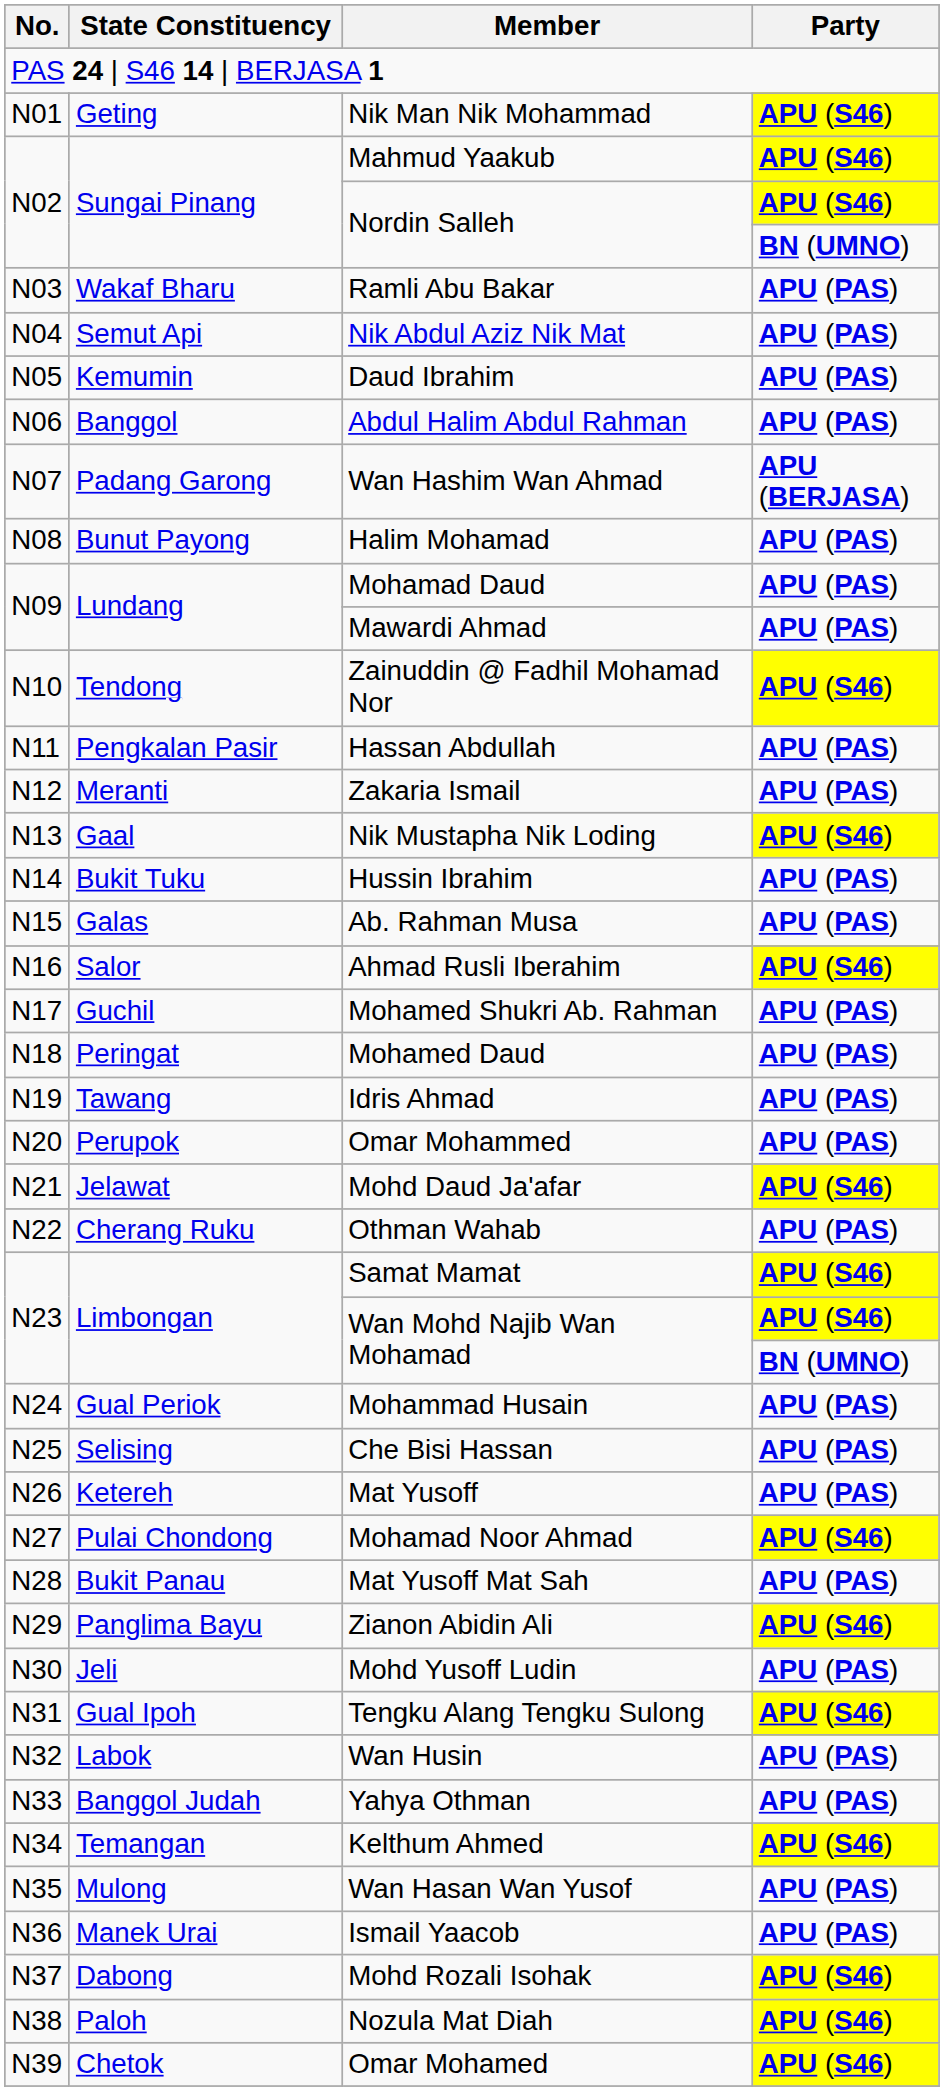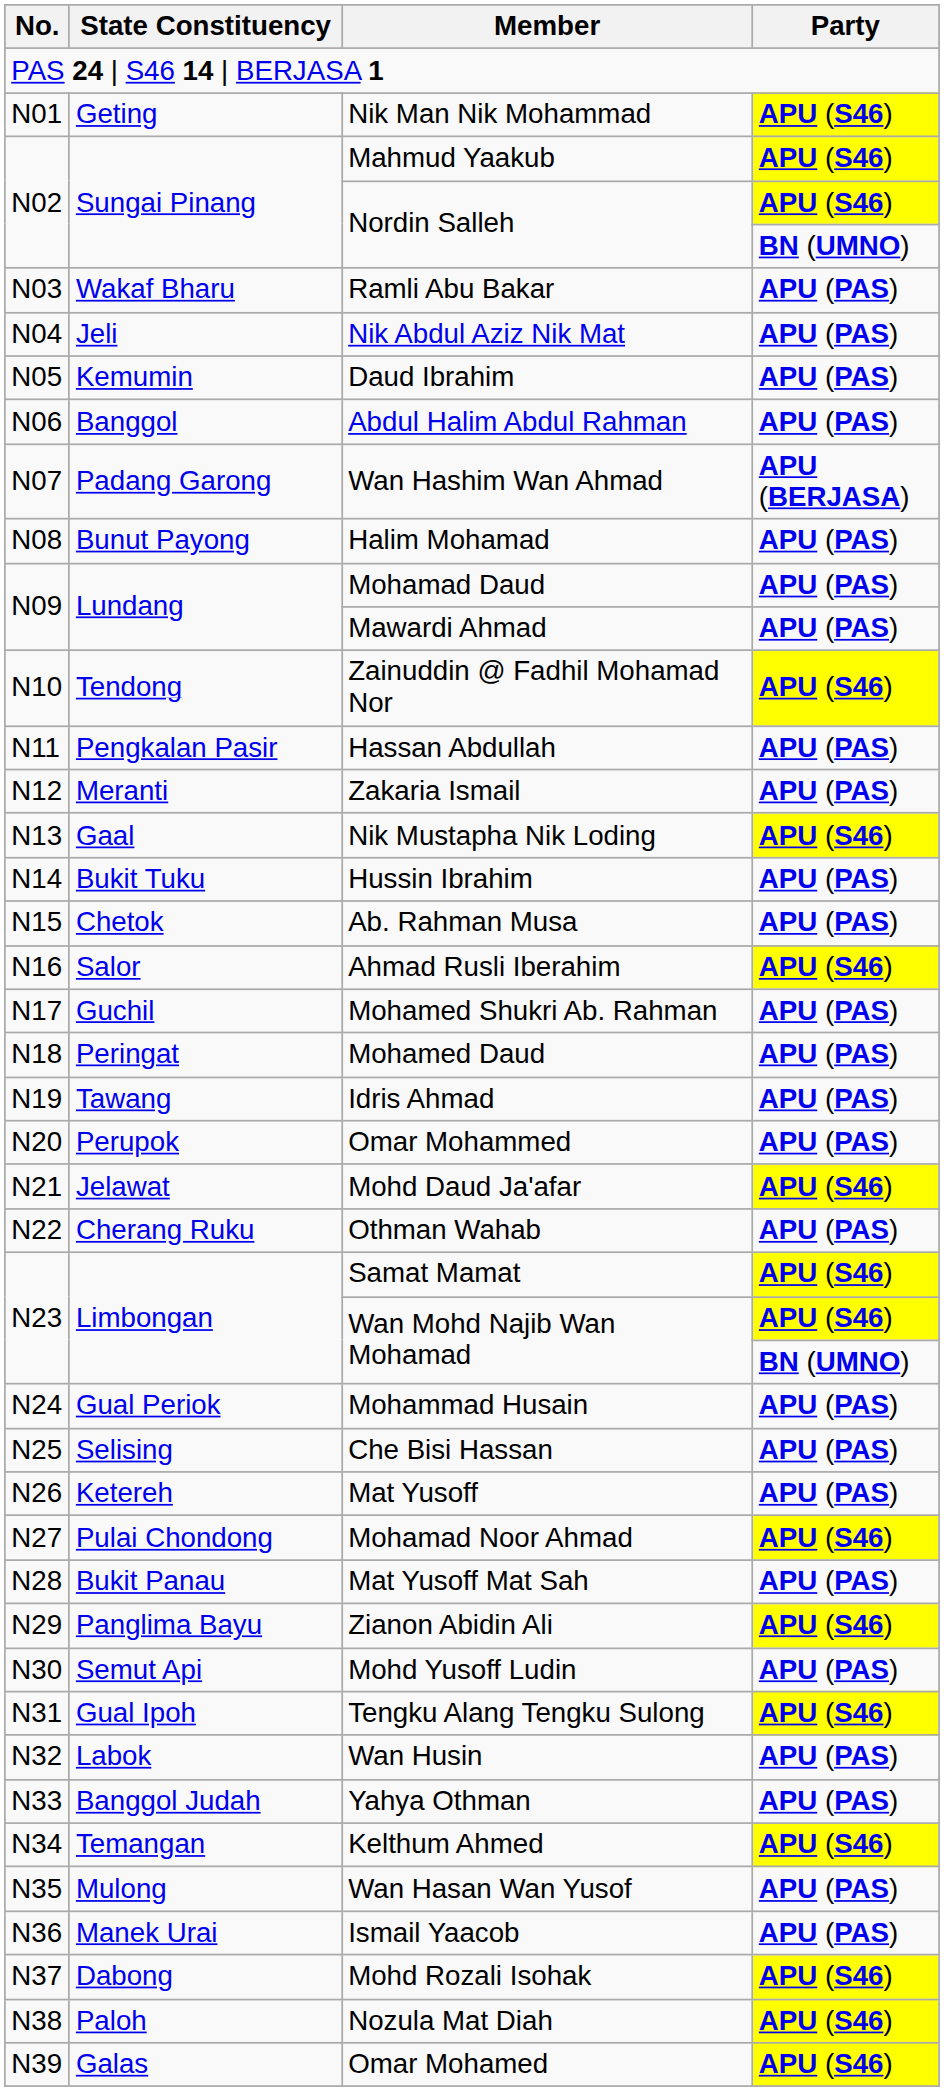(139, 333) Semut Api -> (97, 333) Jeli
(112, 922) Galas -> (120, 922) Chetok
(97, 1669) Jeli -> (139, 1669) Semut Api
(120, 2064) Chetok -> (112, 2064) Galas
